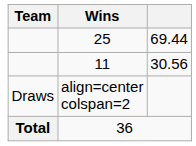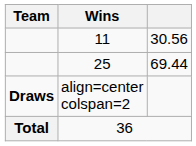rows swapped: (102, 63) <-> (102, 40)
(33, 96) normal -> (32, 96) bold
